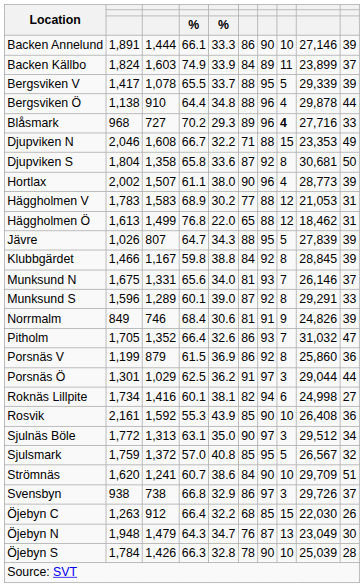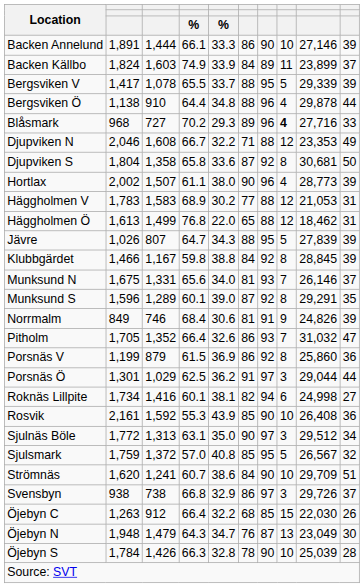(287, 142) 15 -> (287, 142) 12
(350, 299) 33 -> (350, 299) 35
